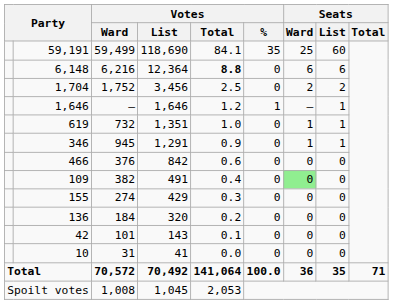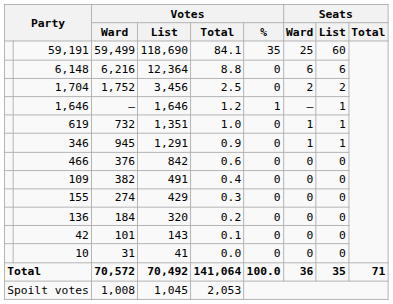(231, 69) bold -> (231, 69) normal
(310, 180) lightgreen background -> (310, 180) no background
